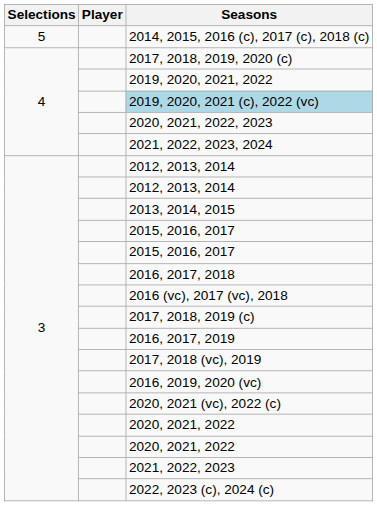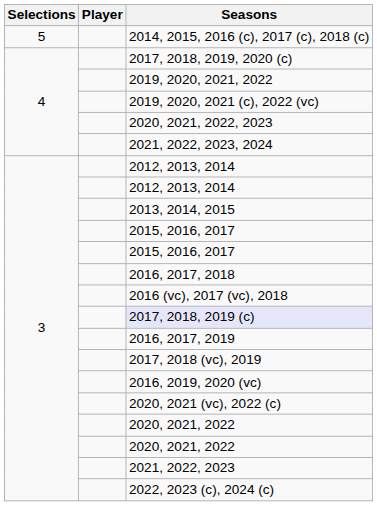(224, 101) lightblue background -> (224, 101) no background
(192, 317) no background -> (192, 317) lavender background
